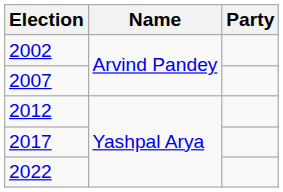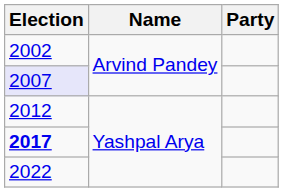(30, 80) no background -> (30, 80) lavender background
(30, 141) normal -> (30, 141) bold
